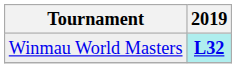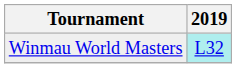(209, 47) bold -> (209, 47) normal
